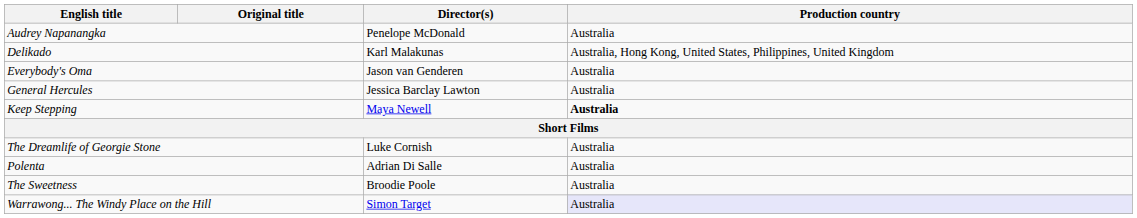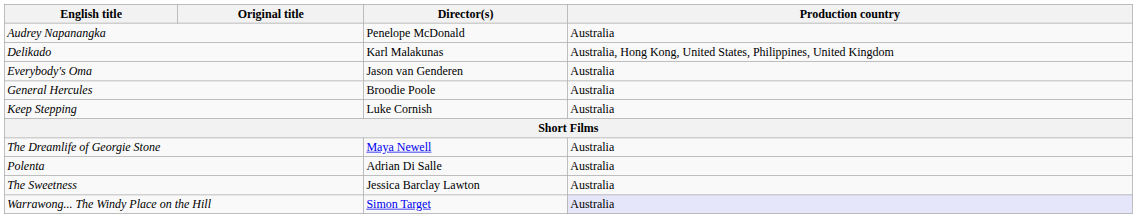(423, 90) Jessica Barclay Lawton -> (401, 90) Broodie Poole
(399, 109) Maya Newell -> (399, 109) Luke Cornish
(594, 109) bold -> (592, 109) normal
(399, 147) Luke Cornish -> (399, 147) Maya Newell
(401, 185) Broodie Poole -> (423, 185) Jessica Barclay Lawton
